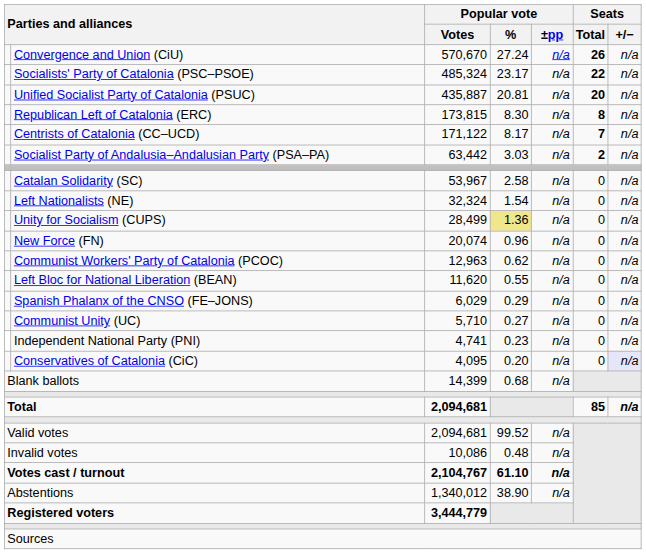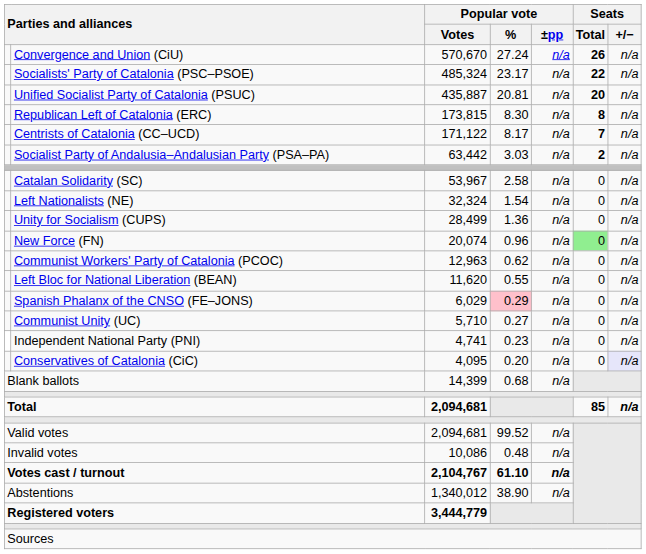(516, 220) khaki background -> (516, 220) no background
(601, 240) no background -> (601, 240) lightgreen background
(516, 300) no background -> (516, 300) pink background
